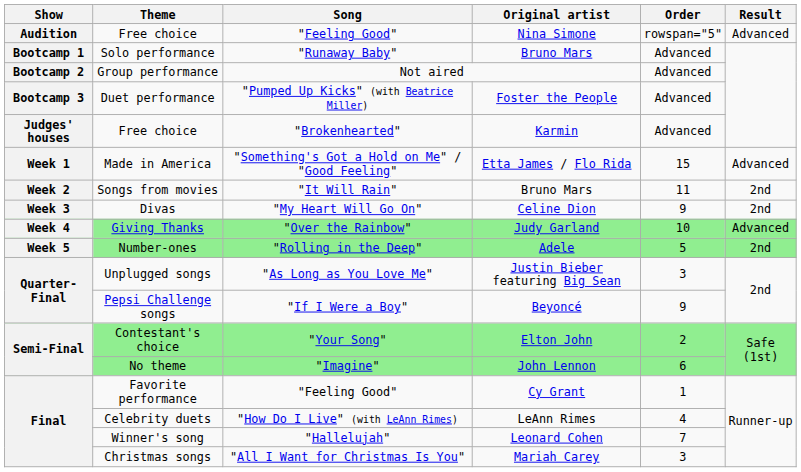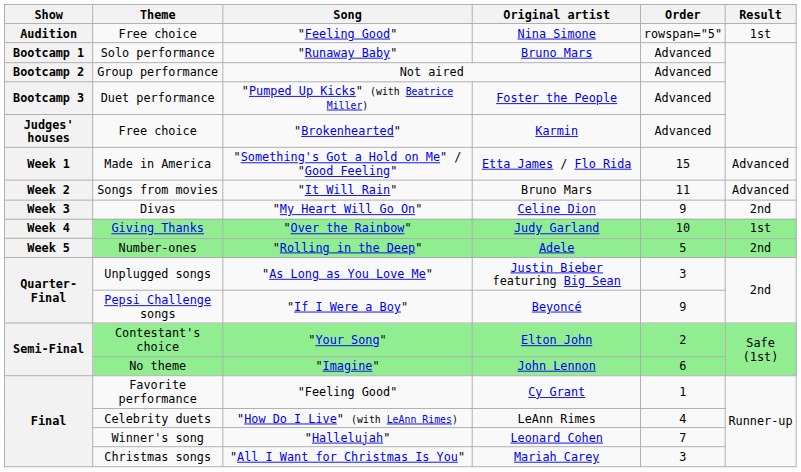(761, 33) Advanced -> (761, 33) 1st
(761, 190) 2nd -> (761, 190) Advanced
(761, 229) Advanced -> (761, 229) 1st
